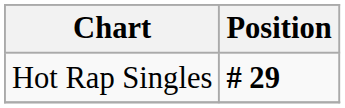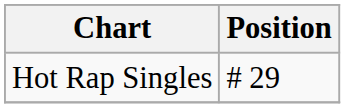(253, 77) bold -> (253, 77) normal
